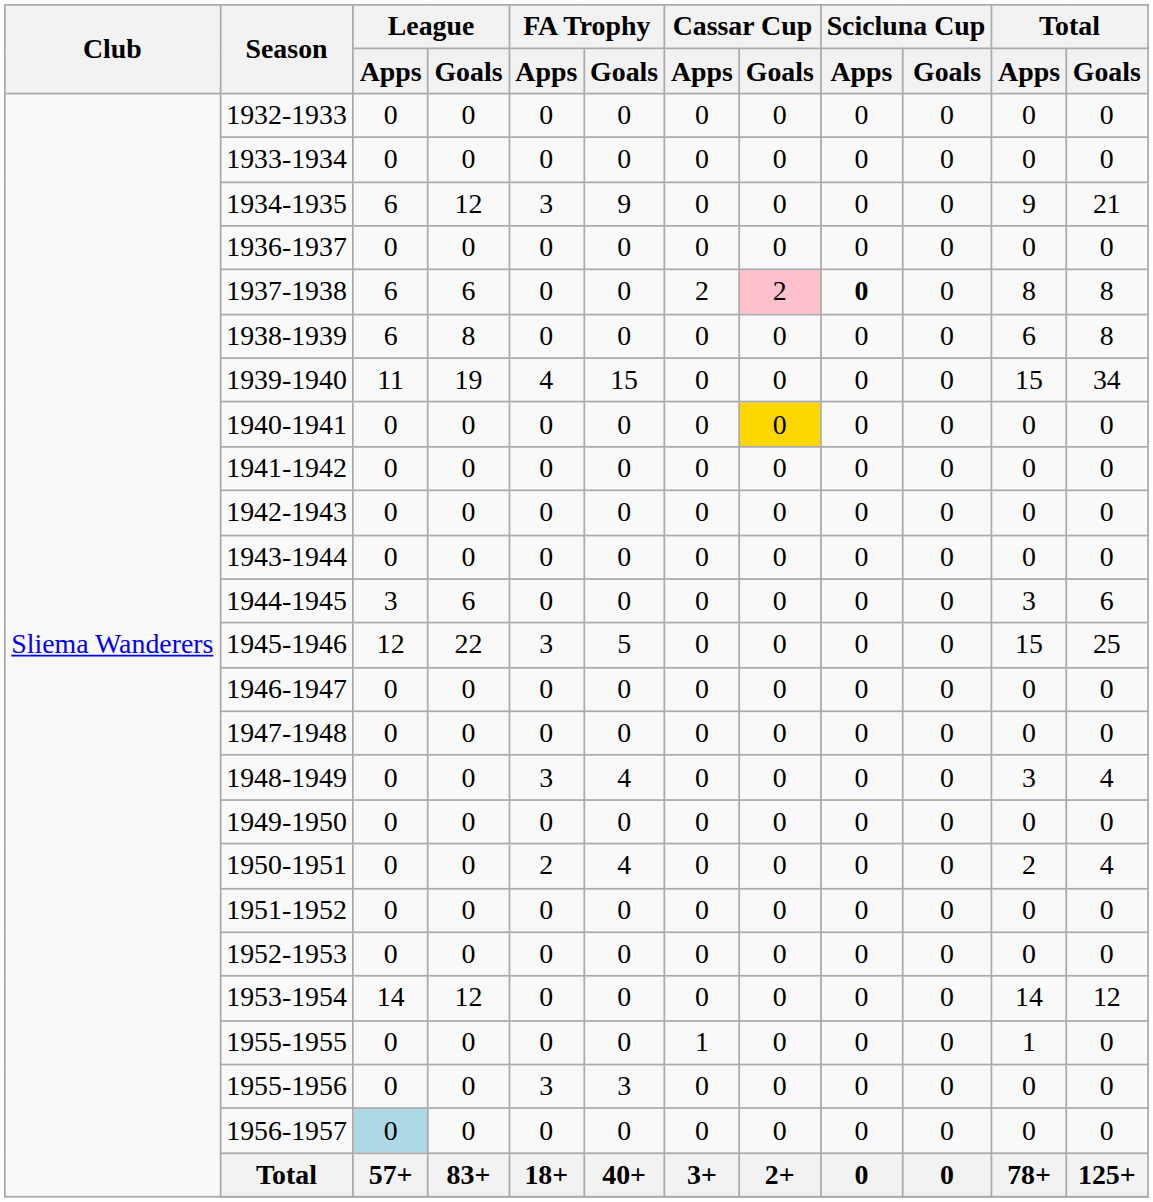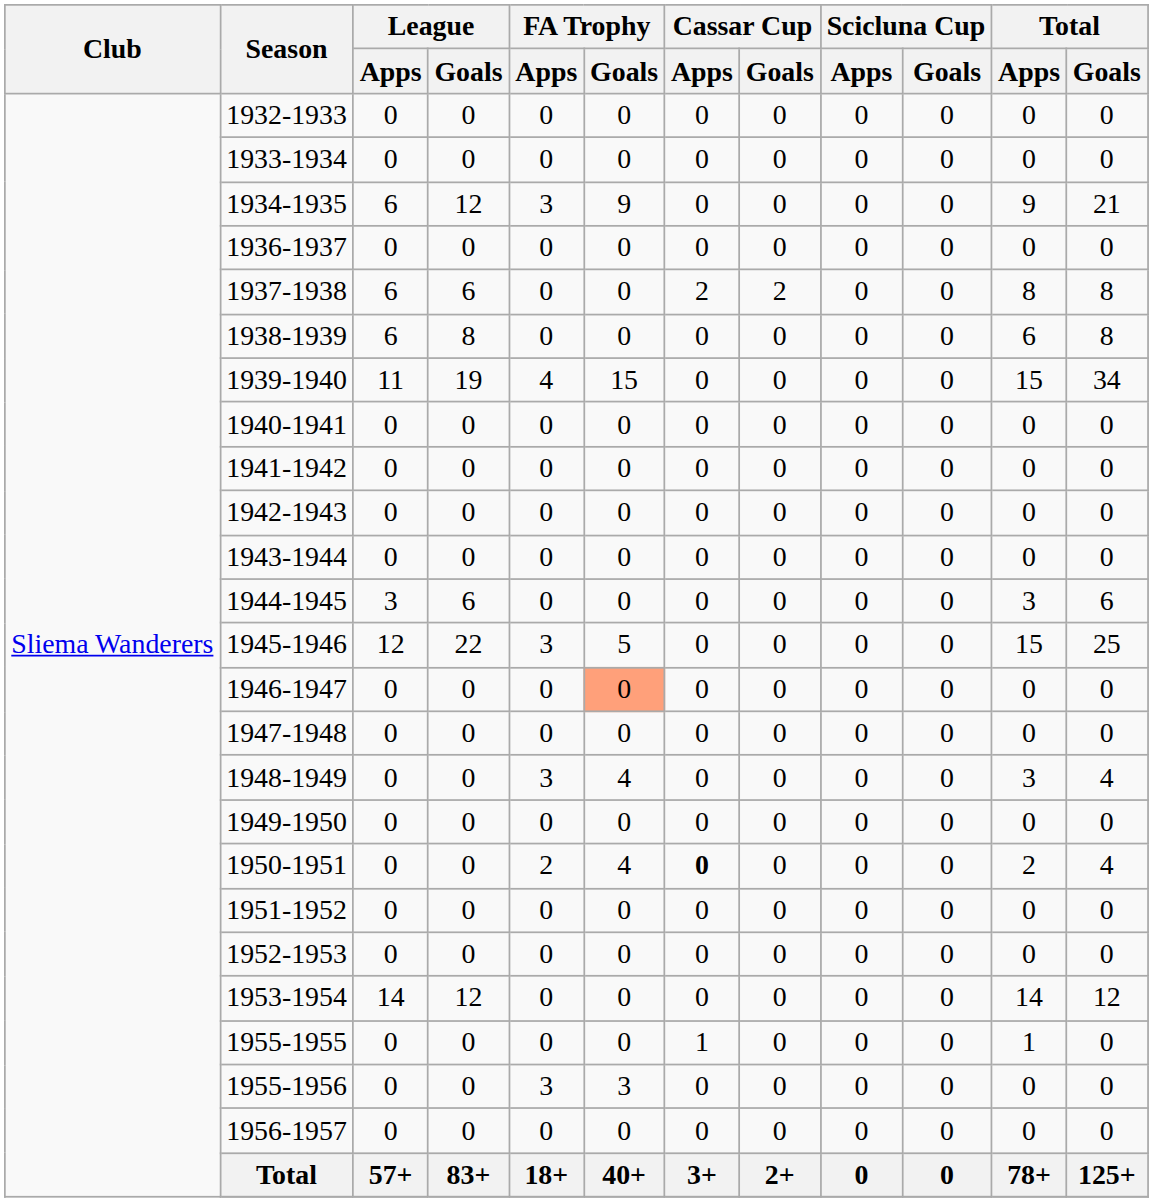(780, 291) pink background -> (780, 291) no background
(861, 291) bold -> (861, 291) normal
(780, 423) gold background -> (780, 423) no background
(624, 688) no background -> (624, 688) lightsalmon background
(702, 865) normal -> (702, 865) bold
(391, 1130) lightblue background -> (391, 1130) no background
